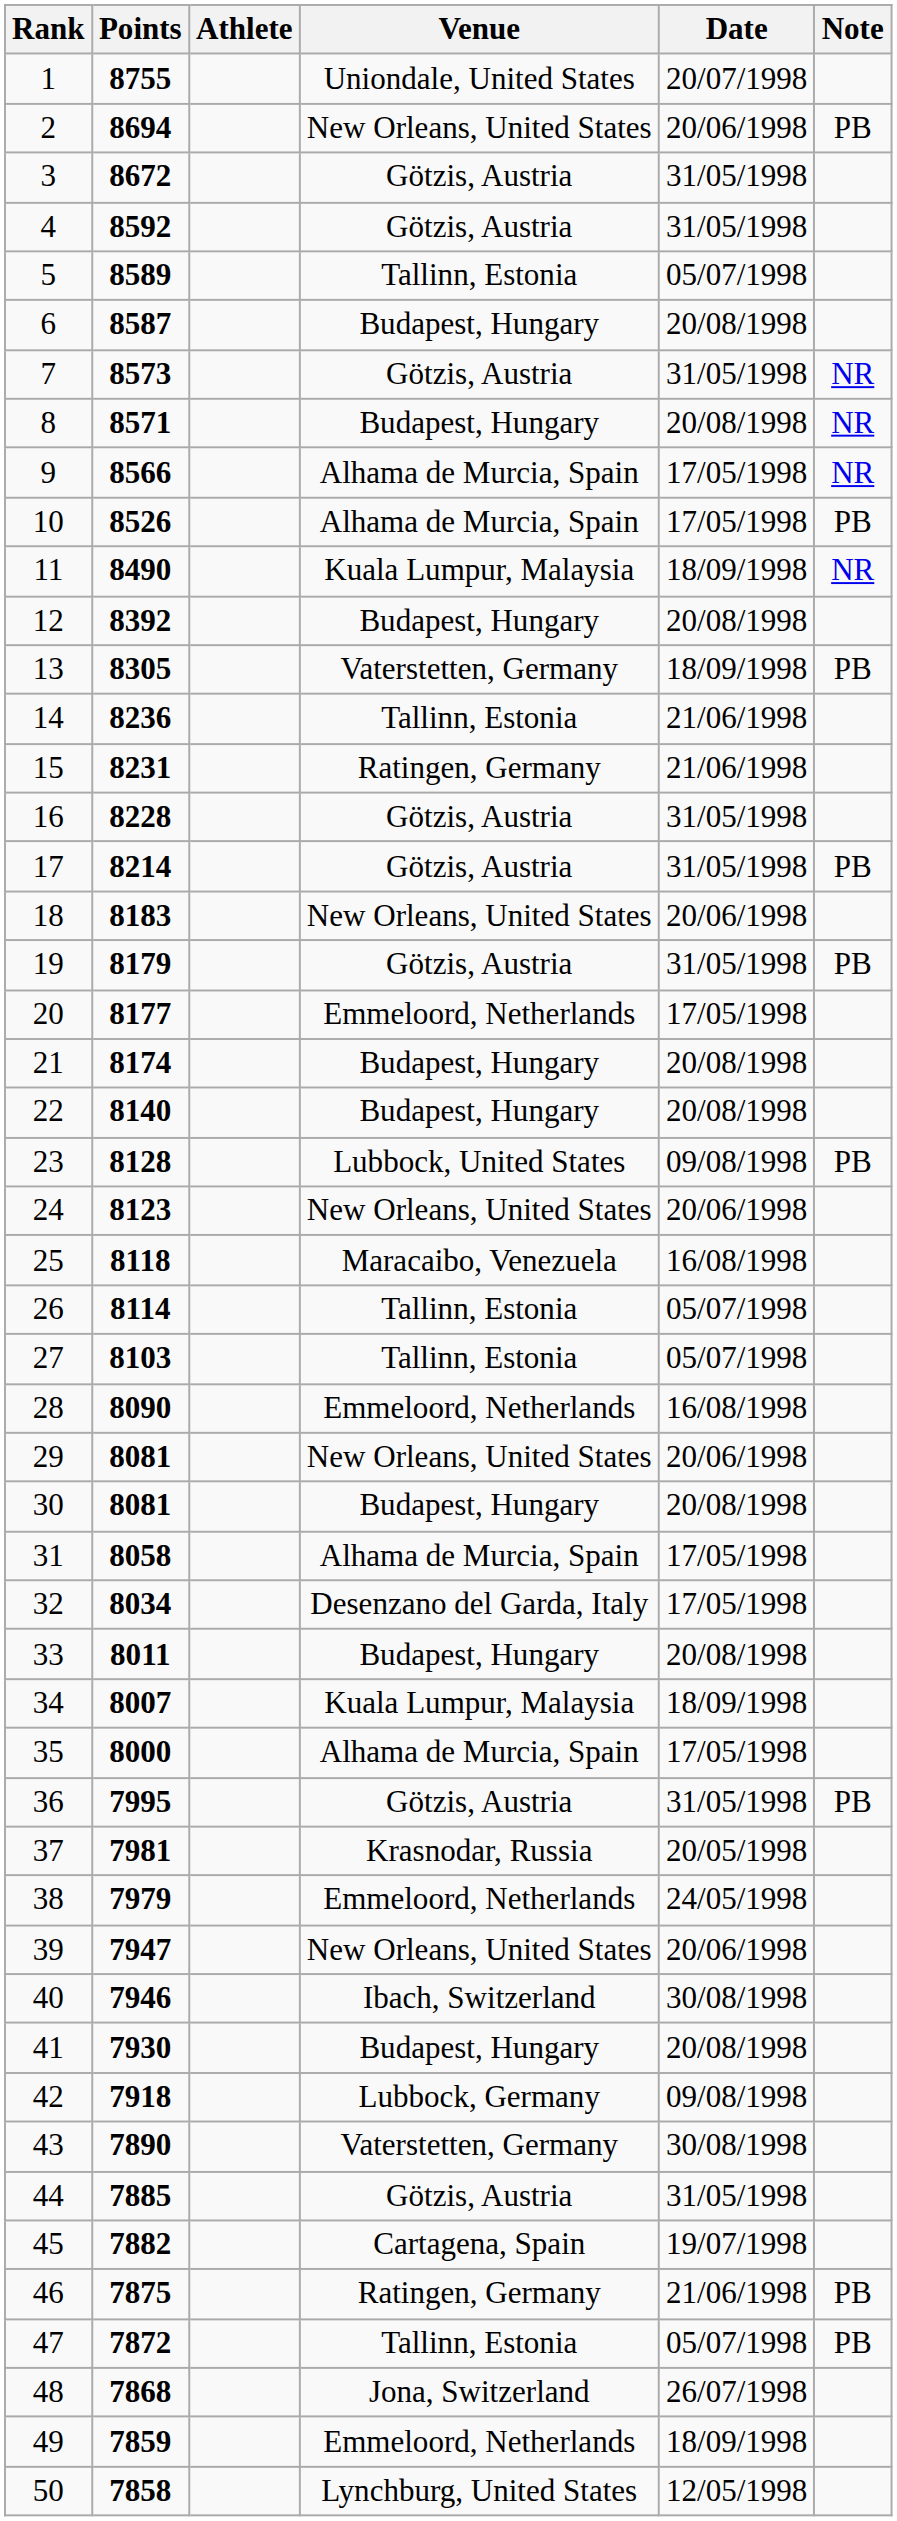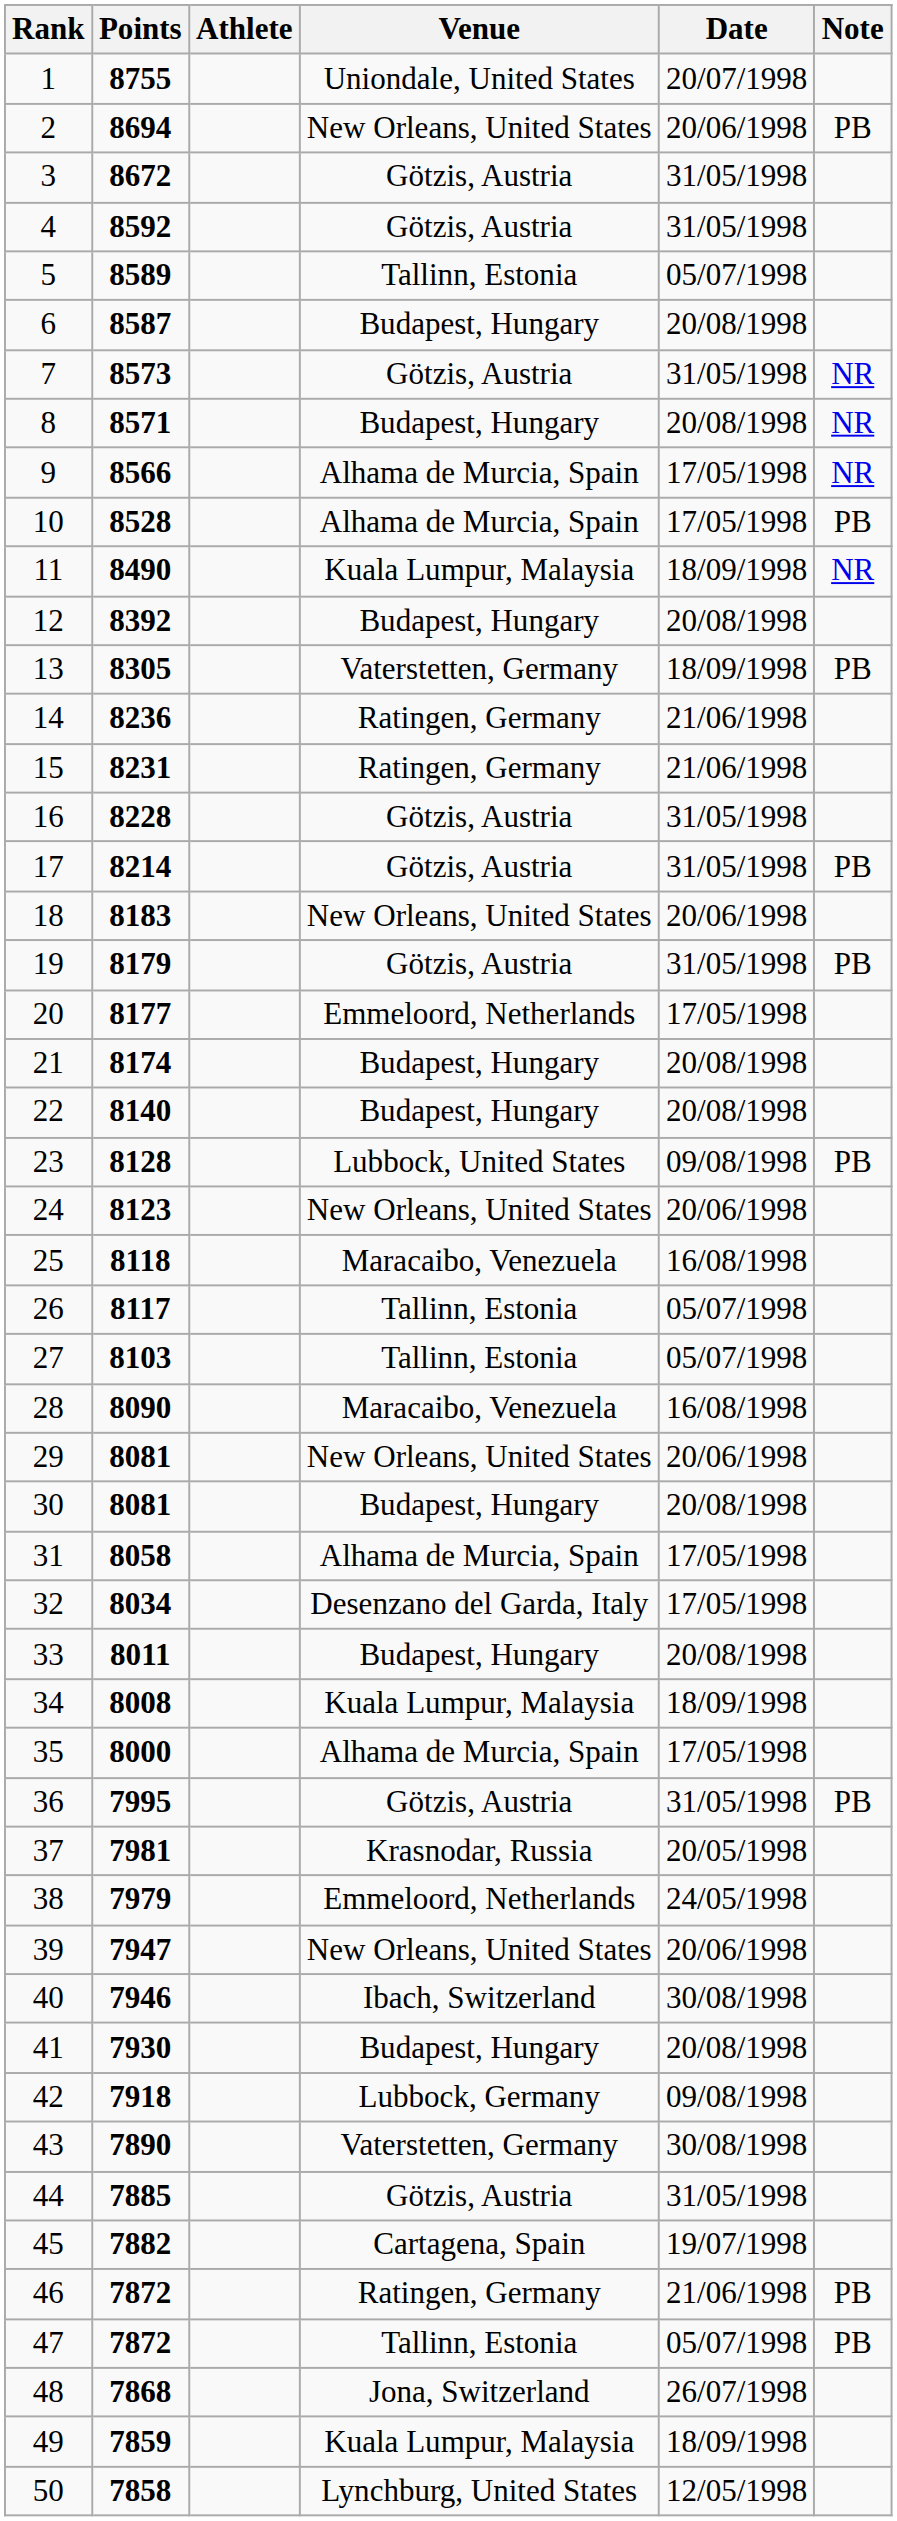(140, 521) 8526 -> (140, 521) 8528
(479, 718) Tallinn, Estonia -> (479, 718) Ratingen, Germany
(140, 1309) 8114 -> (140, 1309) 8117
(479, 1407) Emmeloord, Netherlands -> (479, 1407) Maracaibo, Venezuela
(140, 1702) 8007 -> (140, 1702) 8008
(140, 2293) 7875 -> (140, 2293) 7872
(479, 2441) Emmeloord, Netherlands -> (479, 2441) Kuala Lumpur, Malaysia
